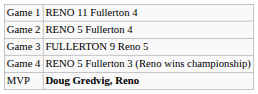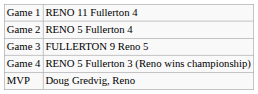(92, 81) bold -> (90, 81) normal
